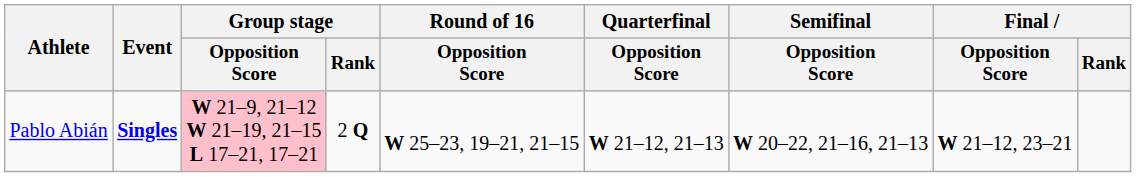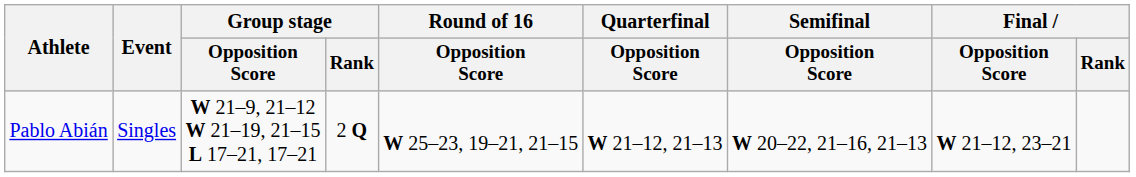(147, 131) bold -> (147, 131) normal
(254, 131) pink background -> (253, 131) no background
